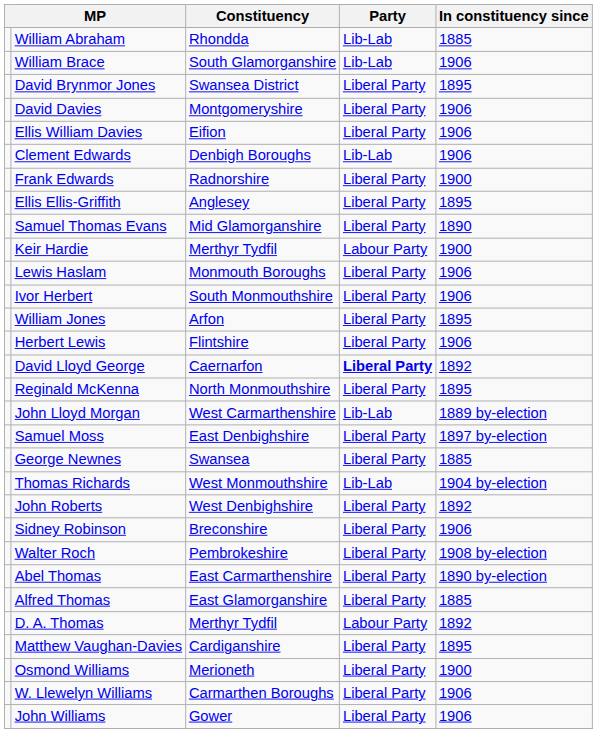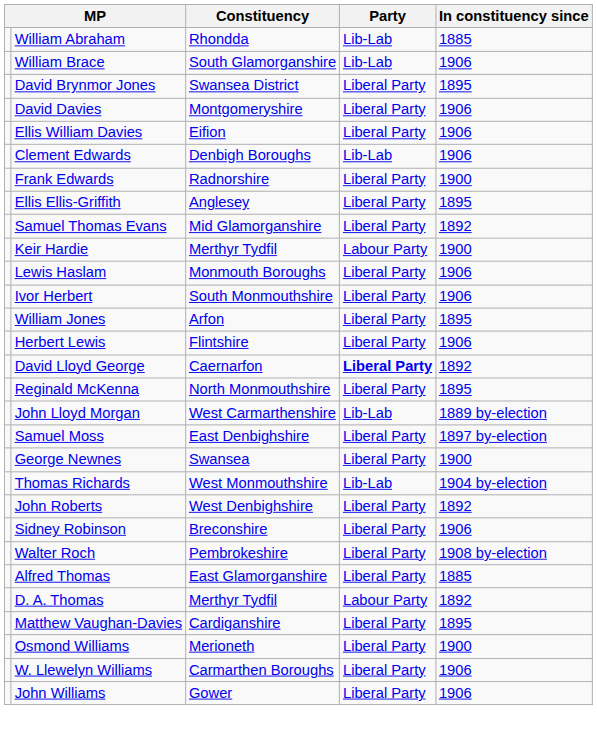(455, 226) 1890 -> (455, 226) 1892
(455, 459) 1885 -> (455, 459) 1900
- row: (58, 576)
